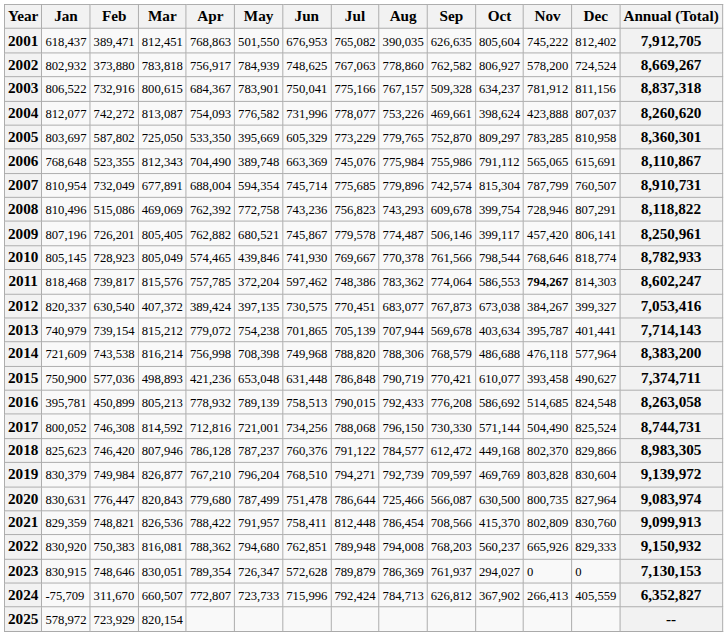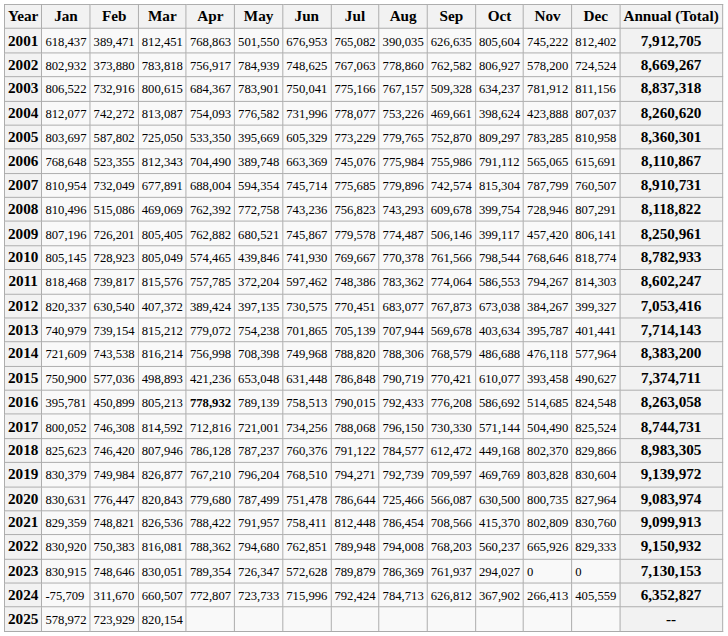(548, 281) bold -> (548, 282) normal
(210, 403) normal -> (210, 402) bold
